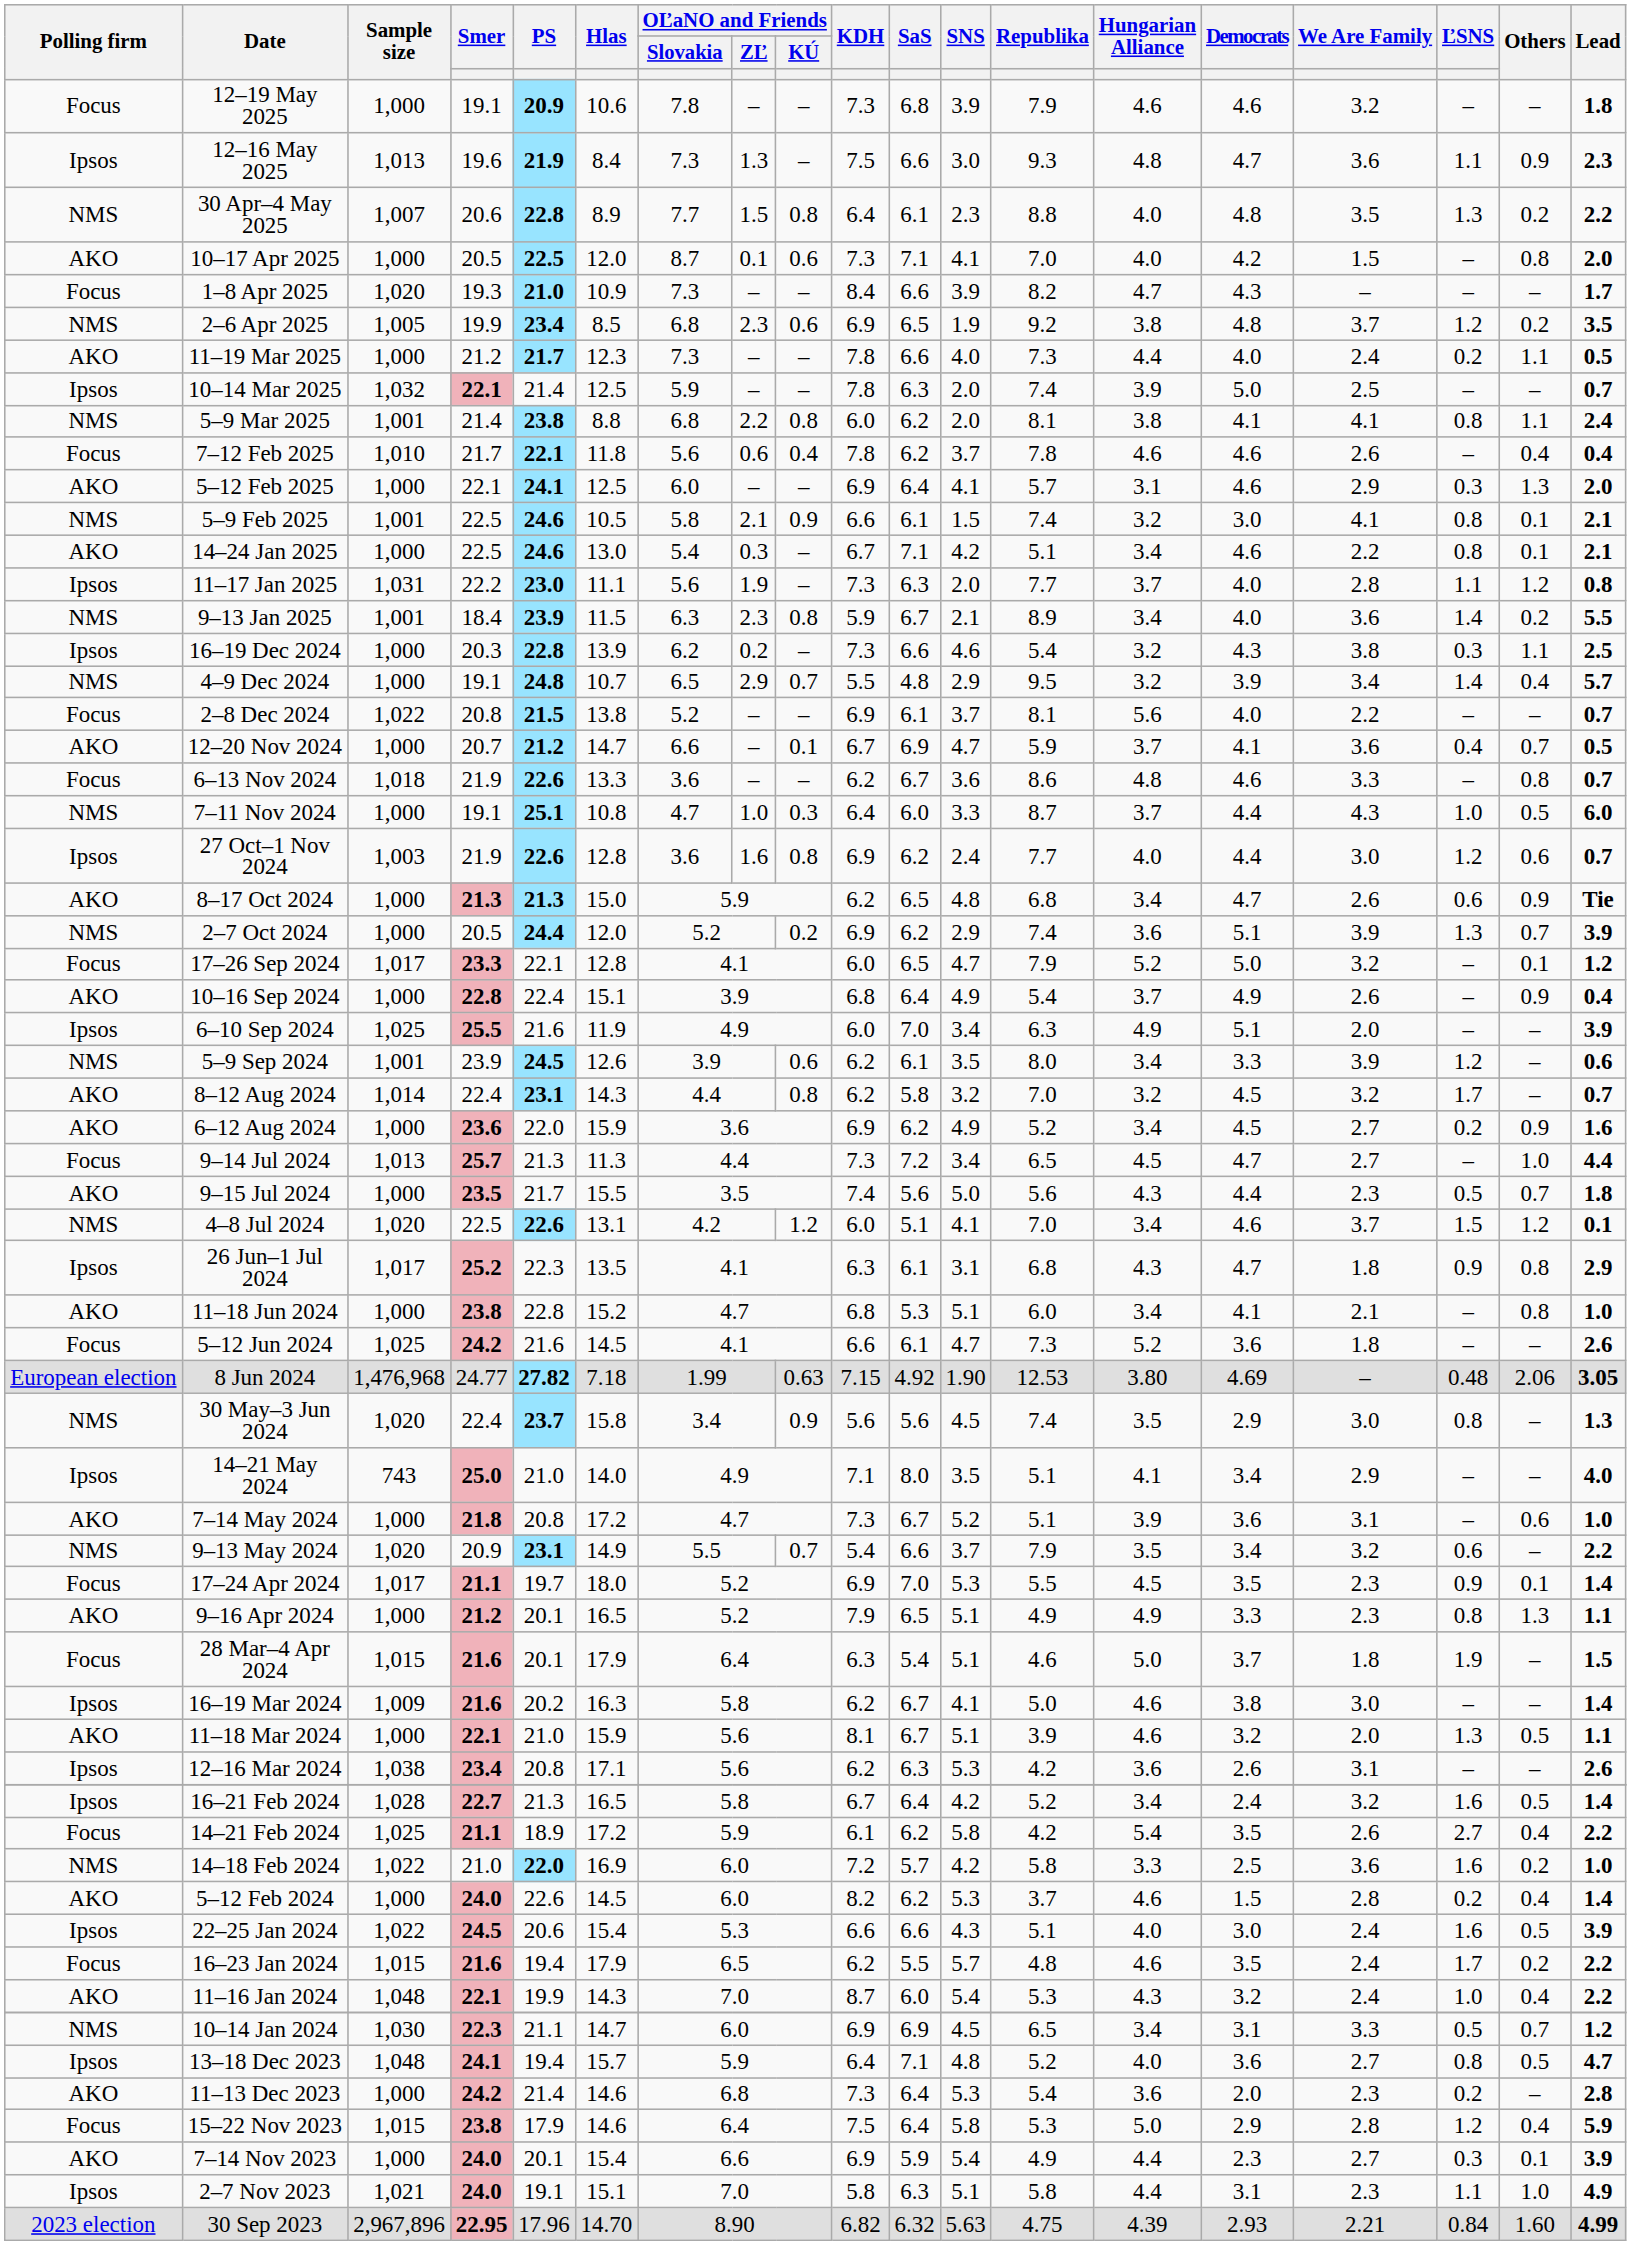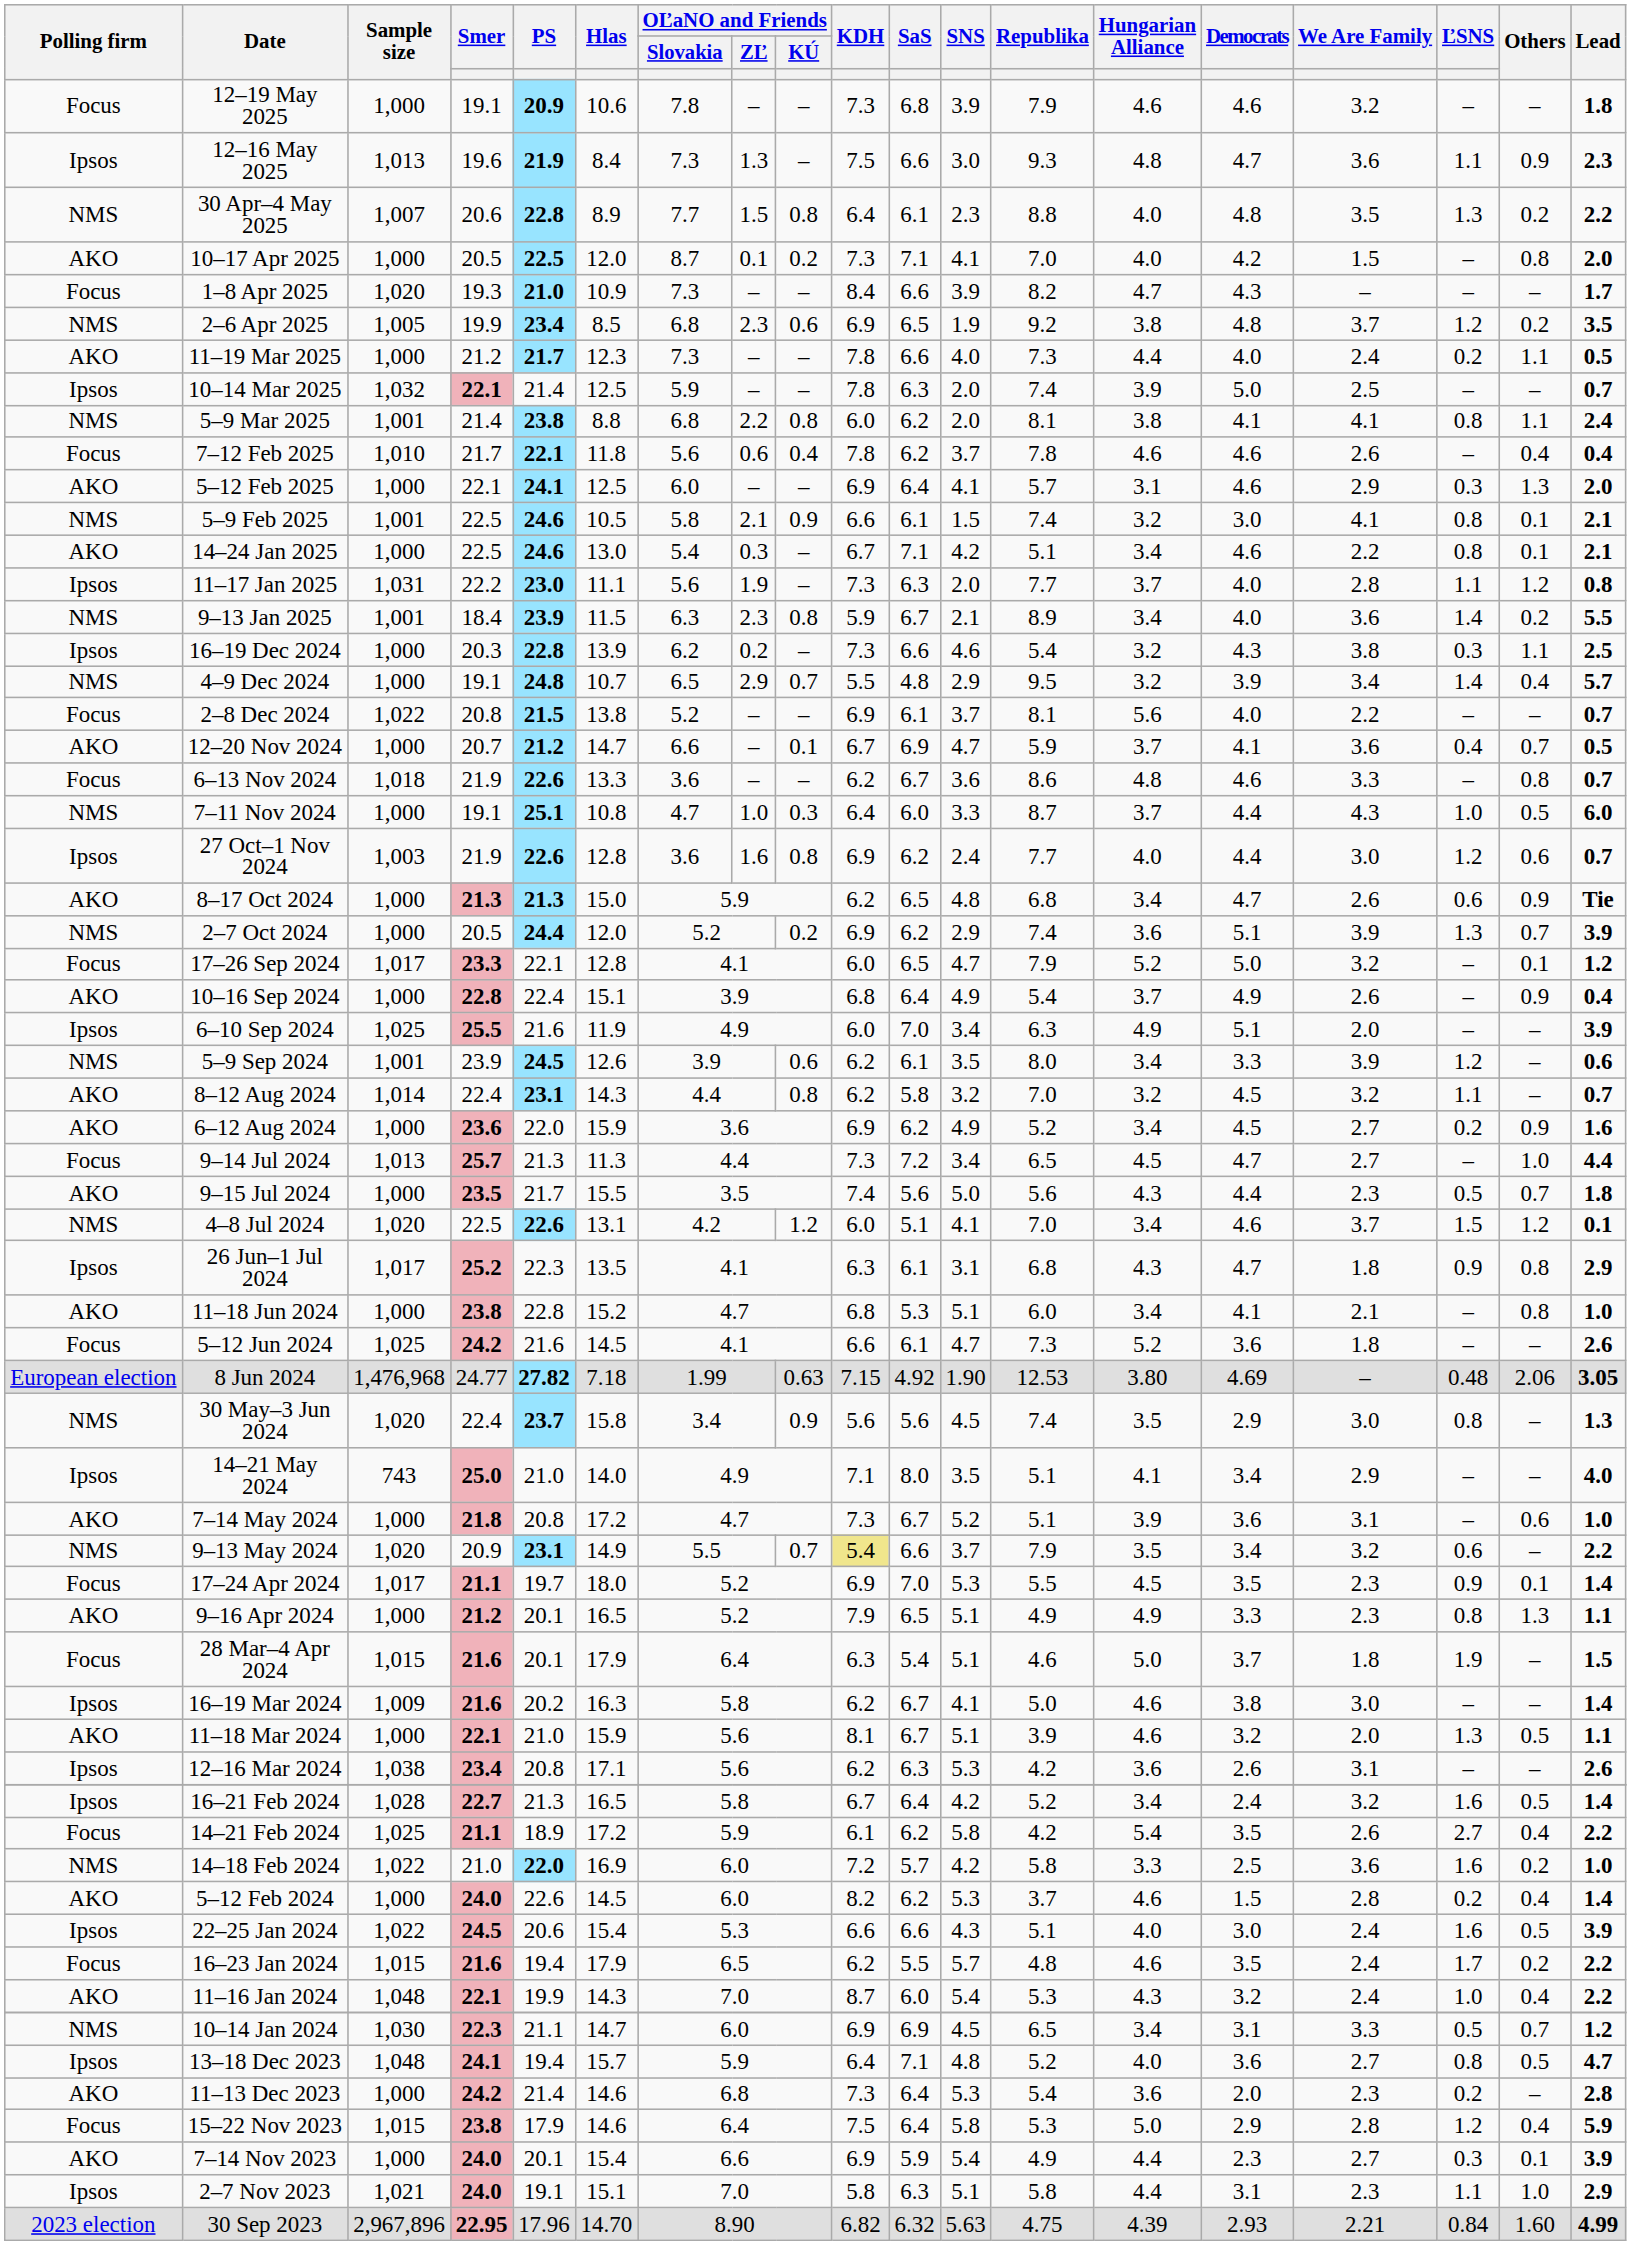(804, 258) 0.6 -> (804, 258) 0.2
(1468, 1094) 1.7 -> (1468, 1094) 1.1
(861, 1550) no background -> (861, 1550) khaki background
(1598, 2191) 4.9 -> (1598, 2191) 2.9
